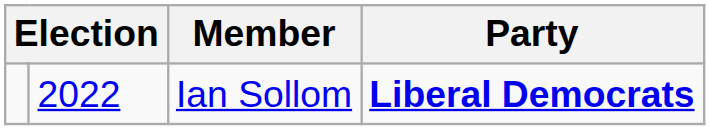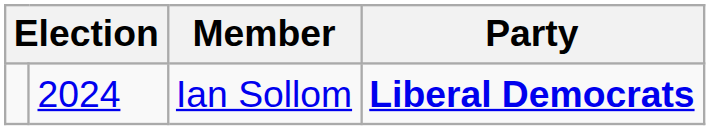(79, 93) 2022 -> (79, 93) 2024
